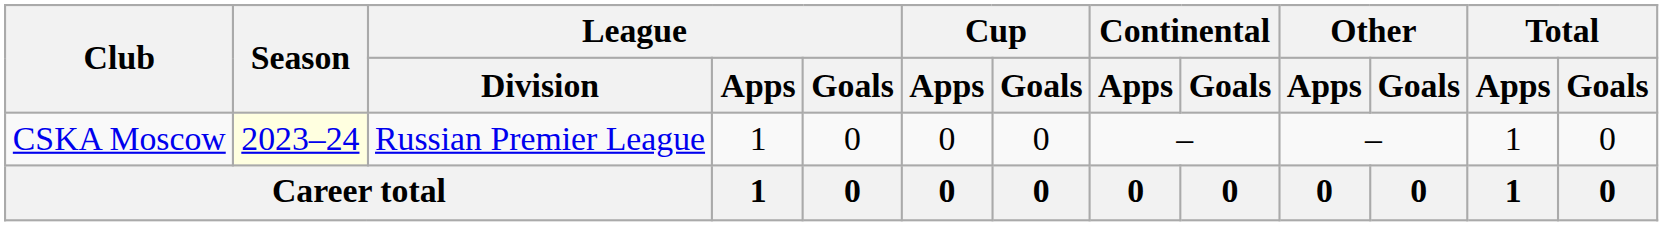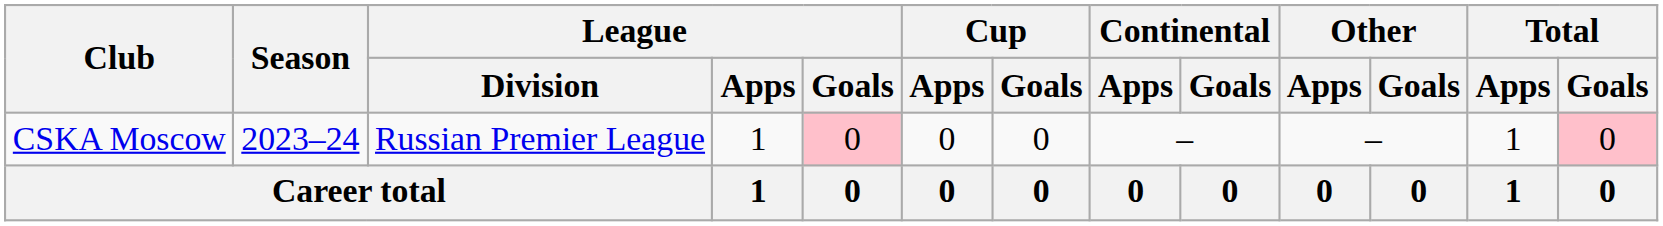(300, 138) lightyellow background -> (300, 138) no background
(853, 138) no background -> (853, 138) pink background
(1608, 138) no background -> (1608, 138) pink background
